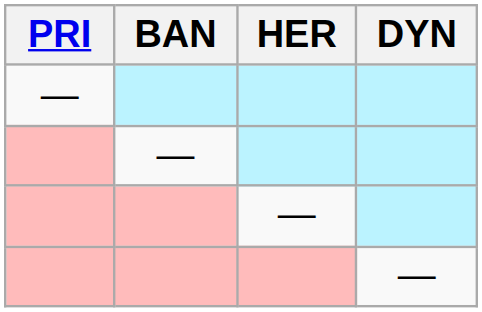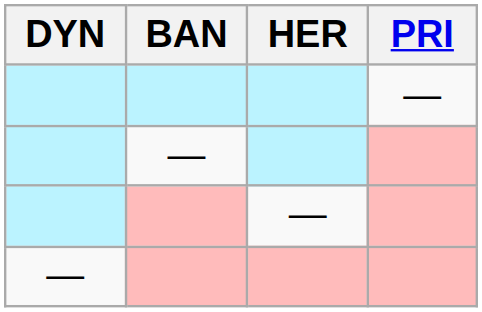columns swapped: (60, 34) <-> (417, 34)
